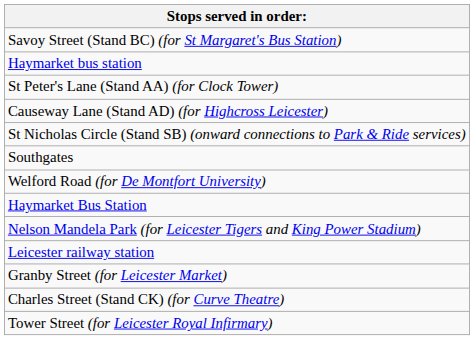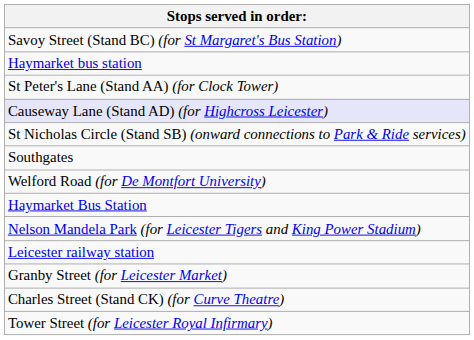(168, 110) no background -> (168, 110) lavender background
